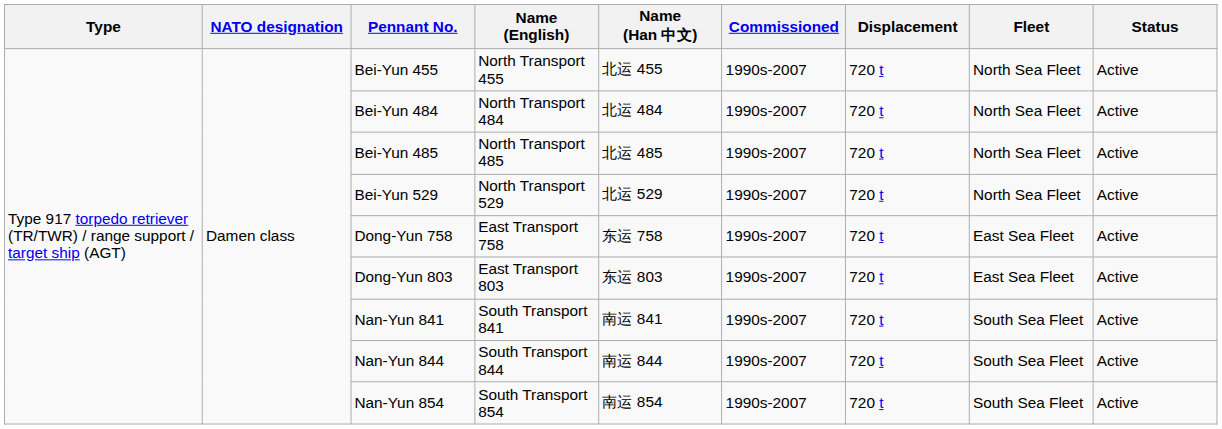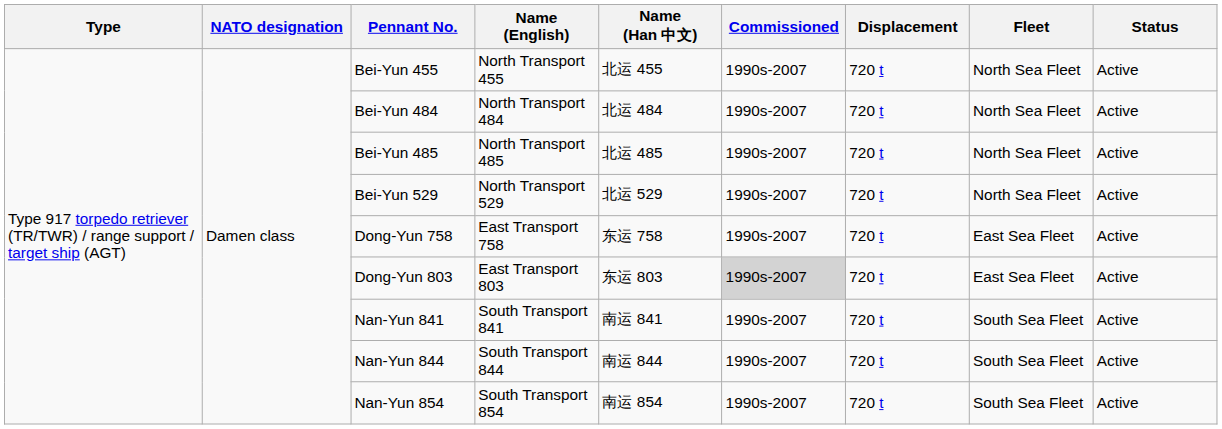(766, 278) no background -> (766, 278) lightgrey background
